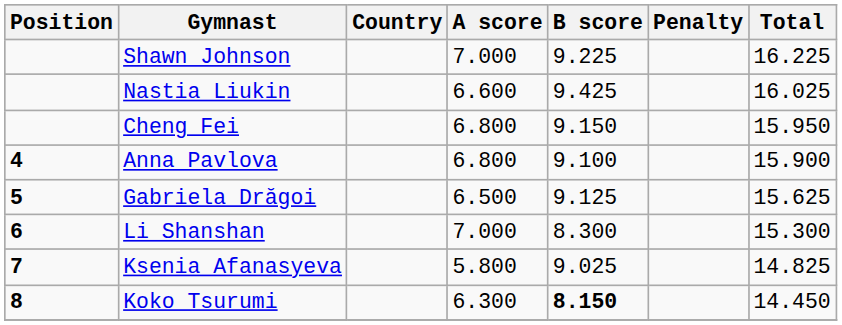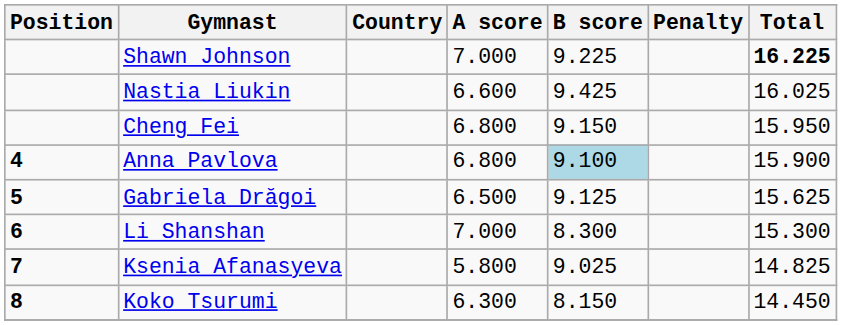(792, 57) normal -> (792, 57) bold
(585, 162) no background -> (585, 162) lightblue background
(585, 302) bold -> (585, 302) normal
